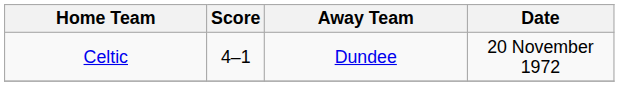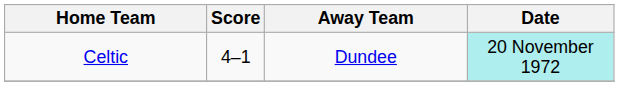(540, 56) no background -> (540, 56) paleturquoise background
